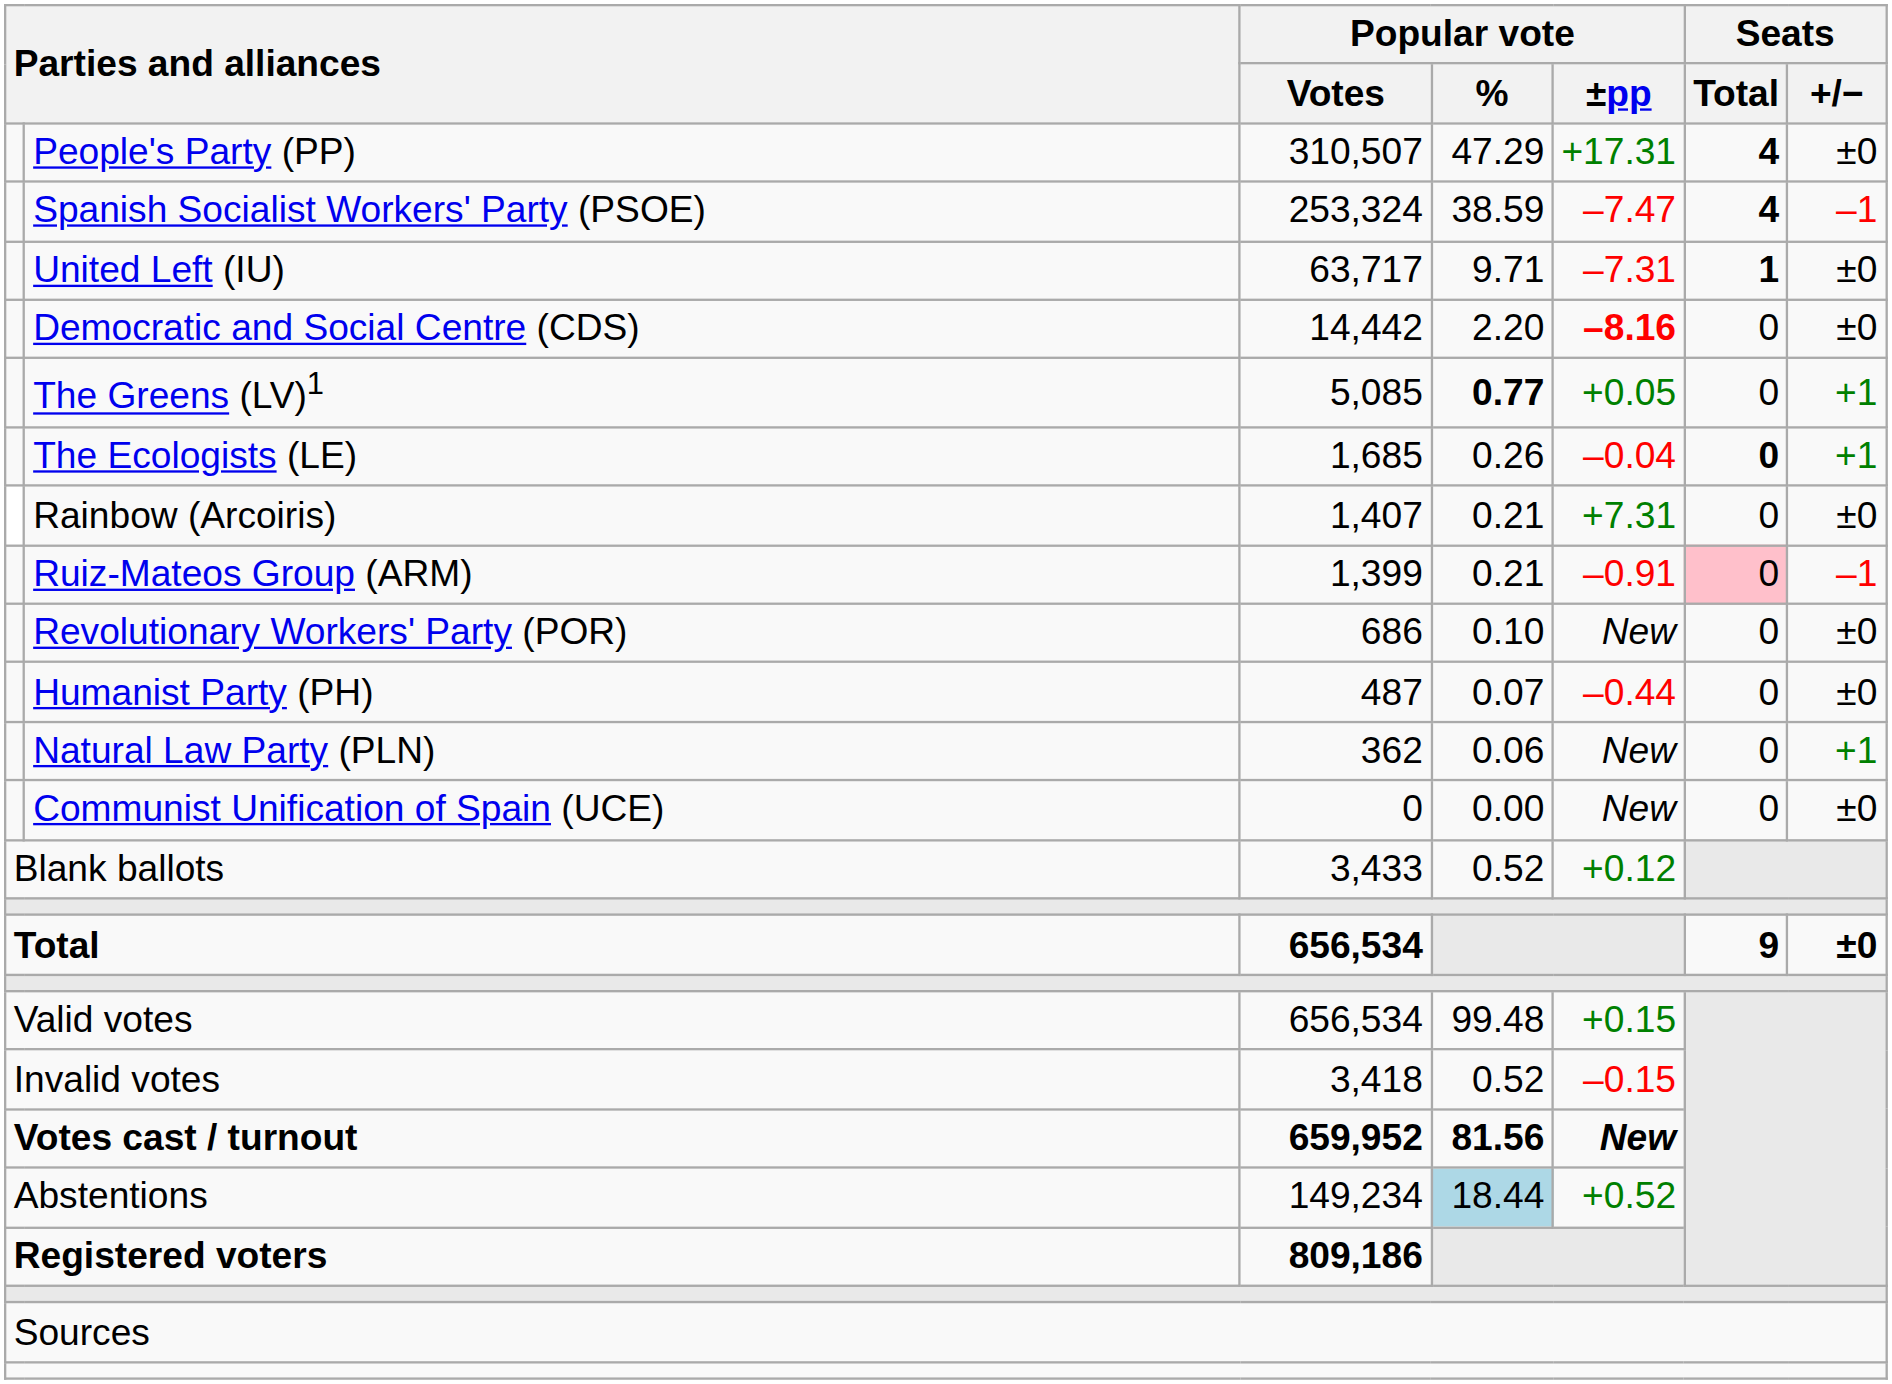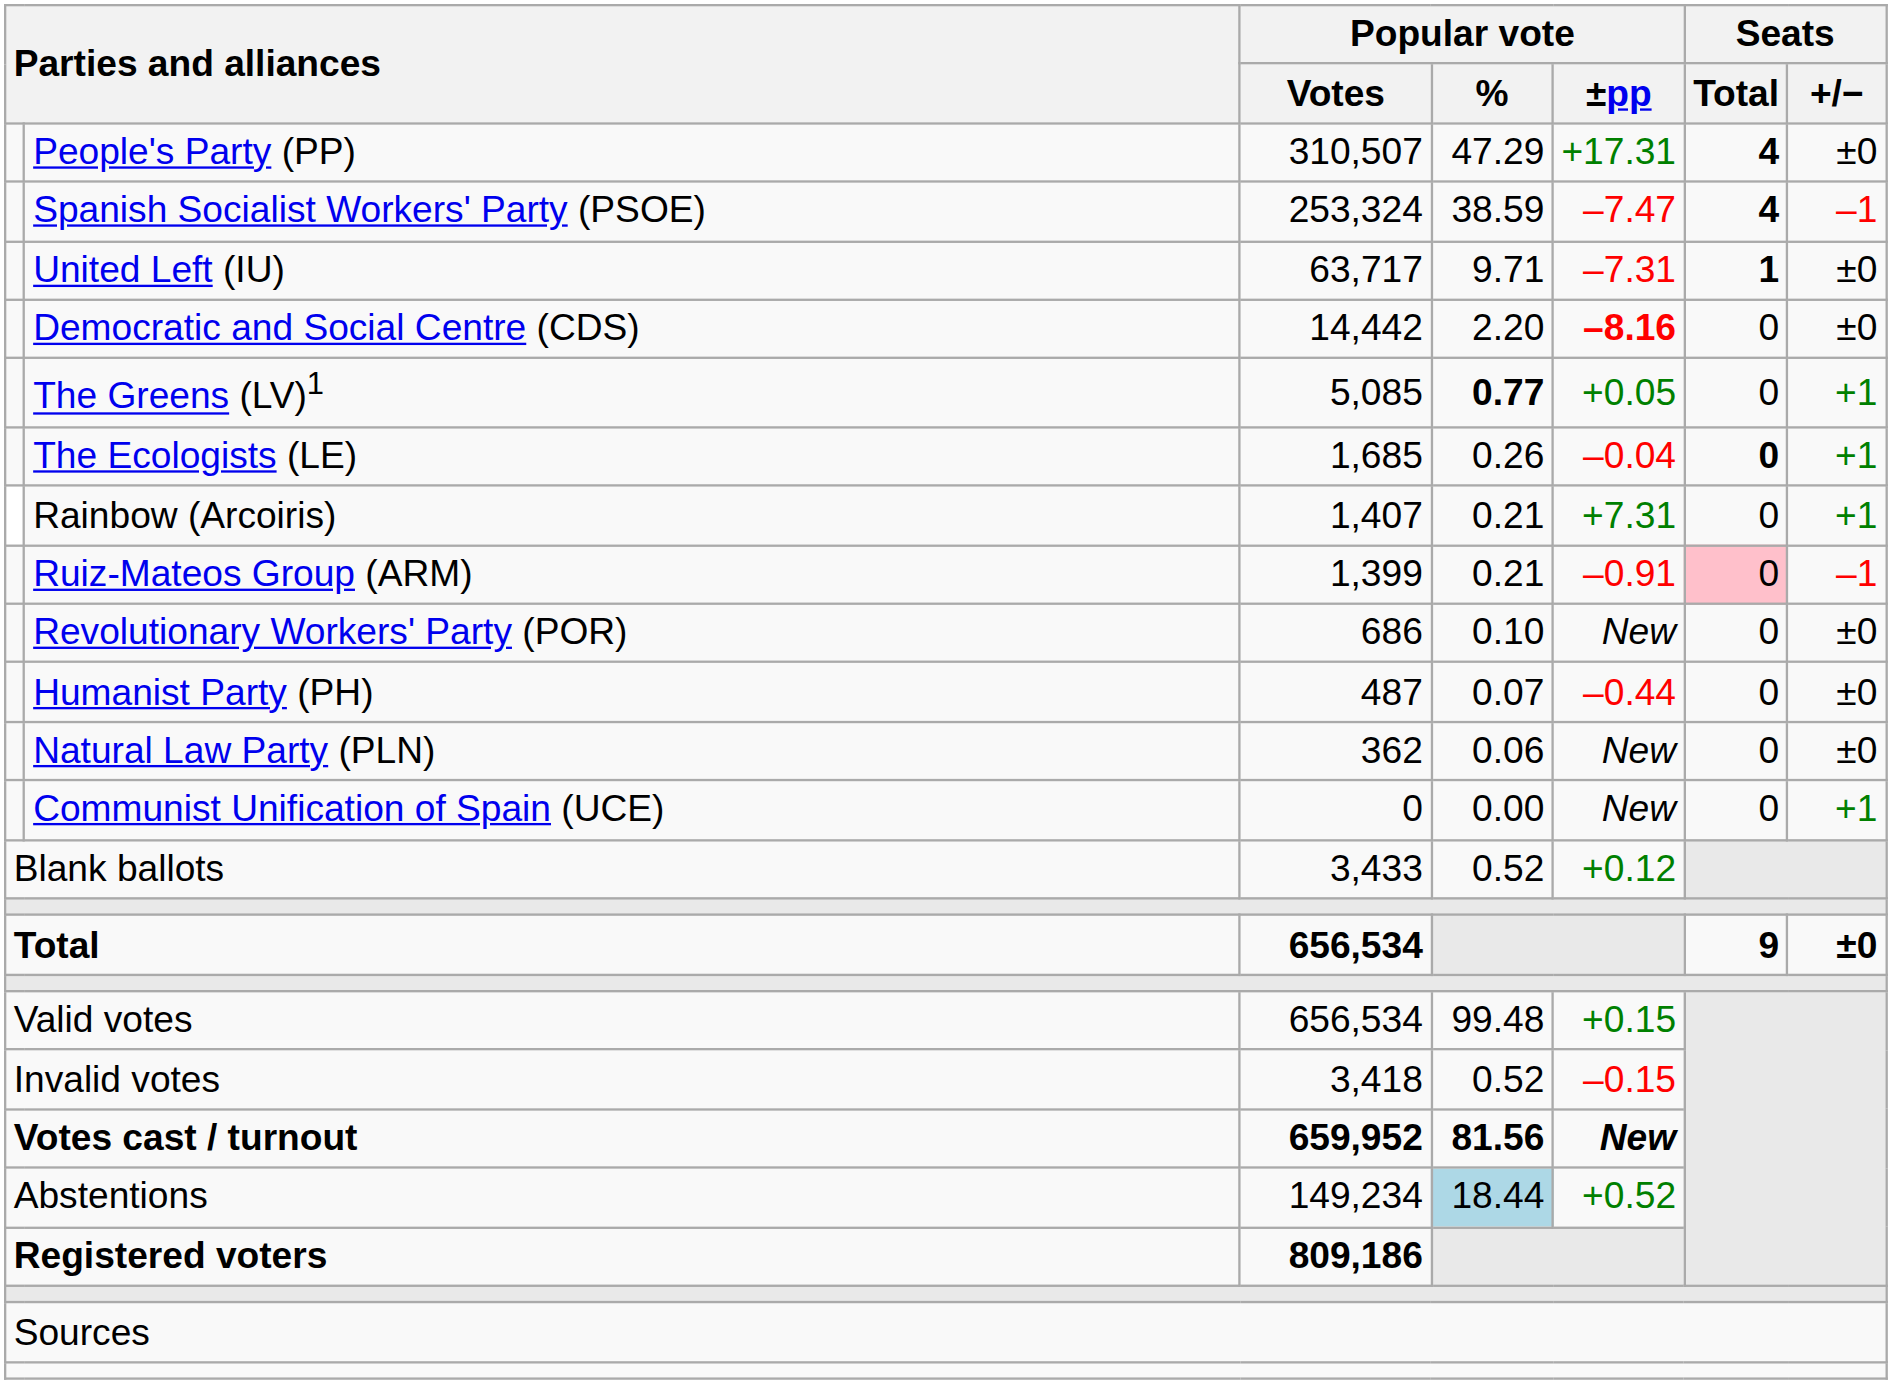(1857, 514) ±0 -> (1856, 514) +1
(1856, 750) +1 -> (1857, 750) ±0
(1857, 809) ±0 -> (1856, 809) +1
